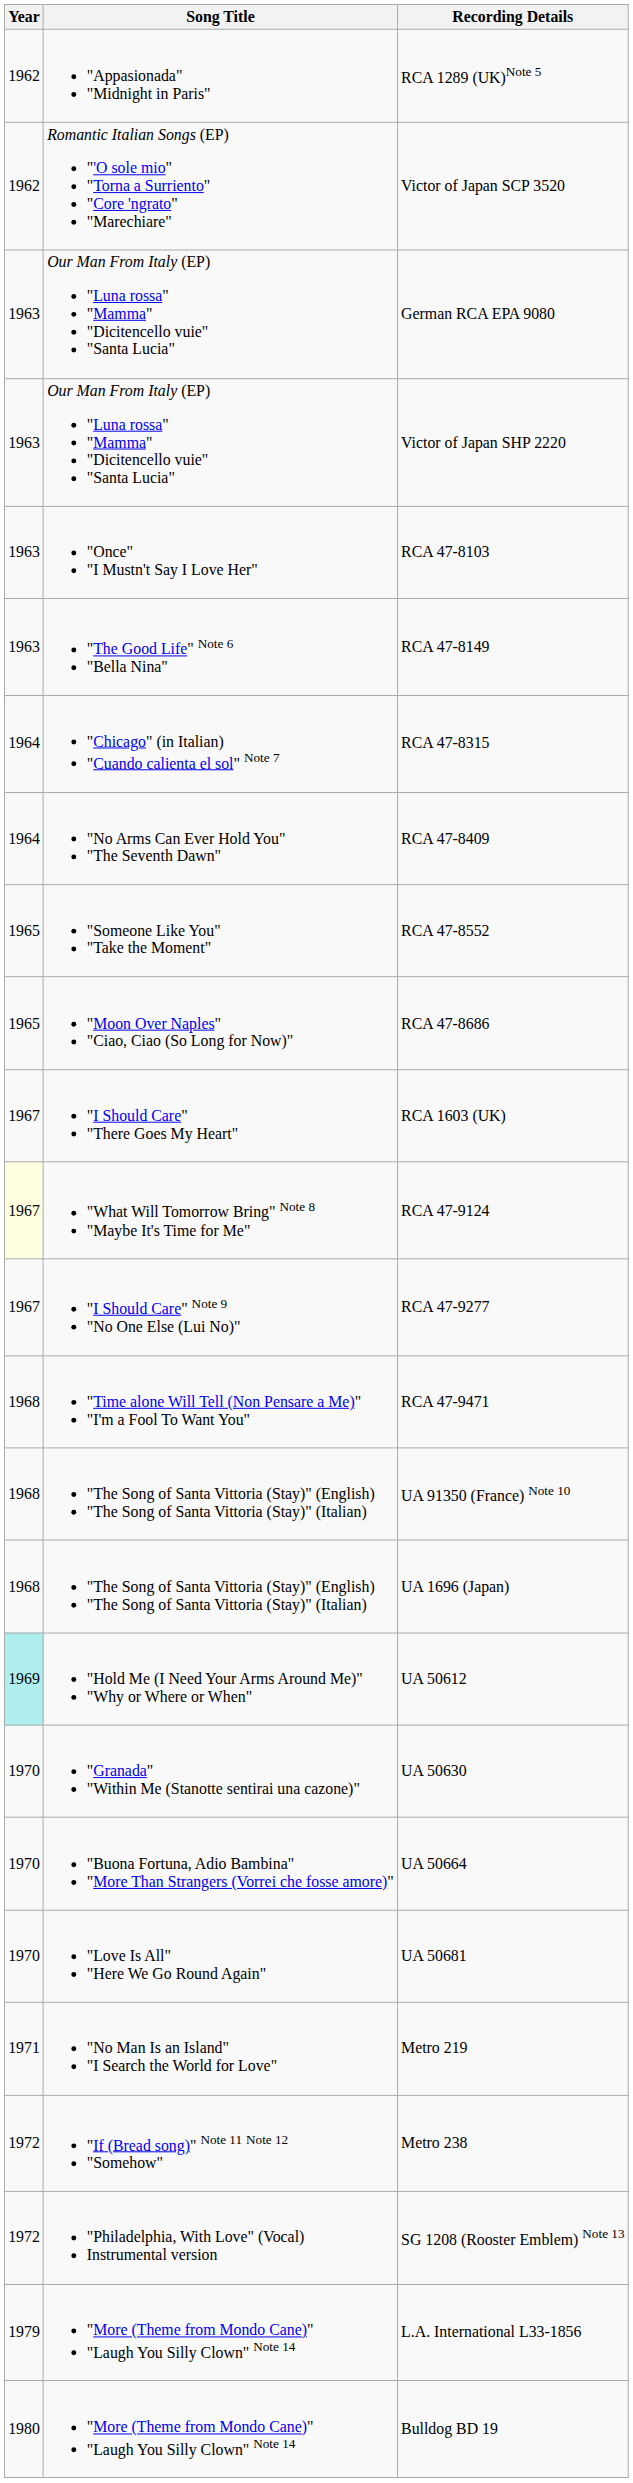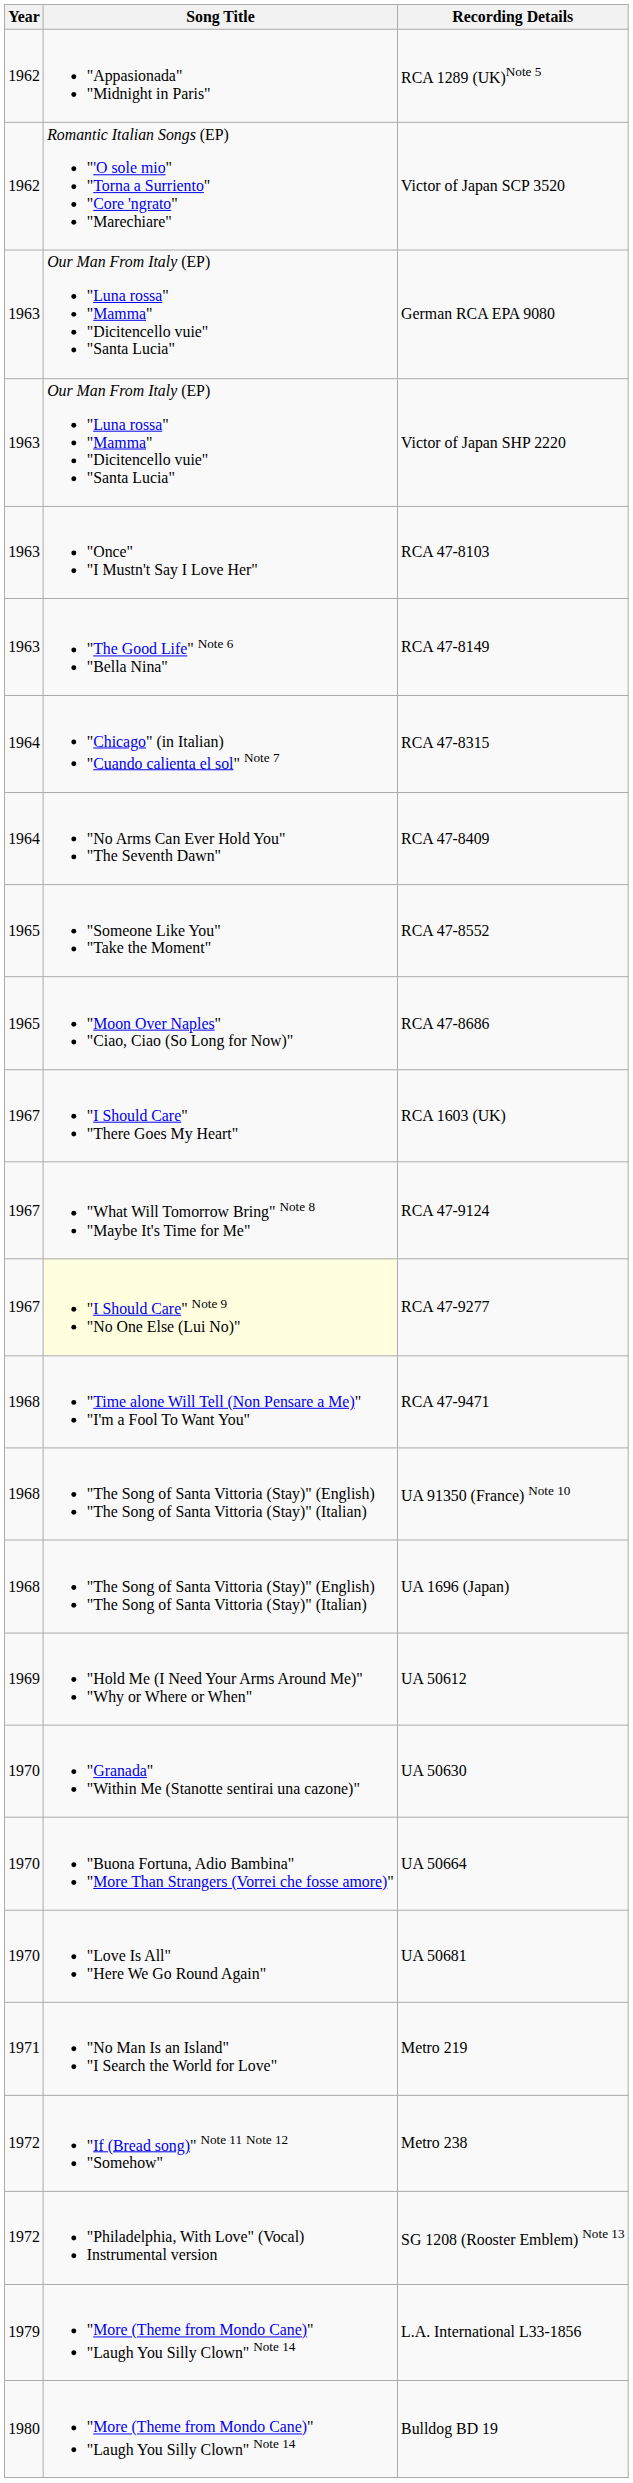(24, 1210) lightyellow background -> (24, 1210) no background
(220, 1316) no background -> (220, 1316) lightyellow background
(24, 1678) paleturquoise background -> (24, 1678) no background
